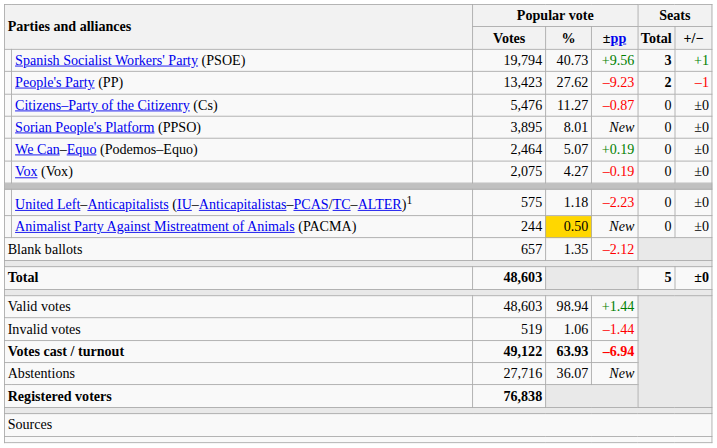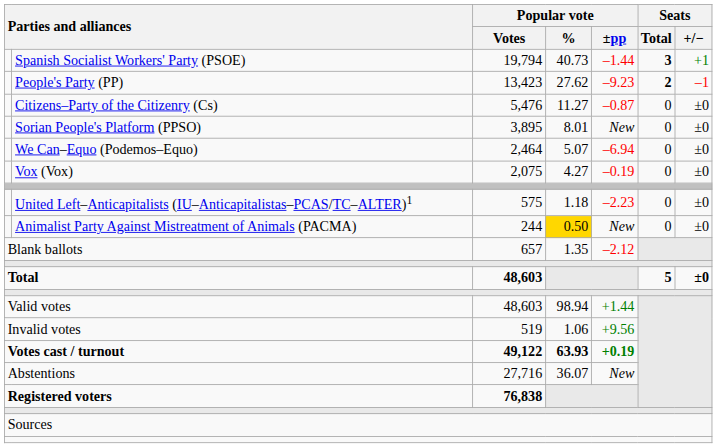(618, 60) +9.56 -> (619, 60) –1.44
(618, 149) +0.19 -> (619, 149) –6.94
(619, 329) –1.44 -> (618, 329) +9.56
(619, 351) –6.94 -> (618, 351) +0.19
